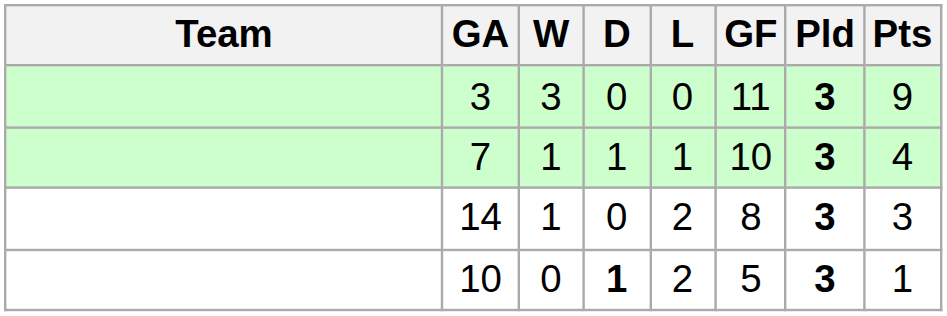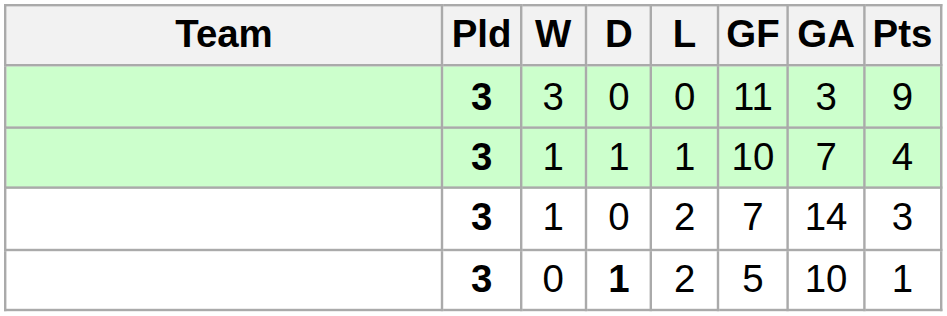columns swapped: (825, 34) <-> (481, 34)
(751, 217) 8 -> (753, 217) 7
